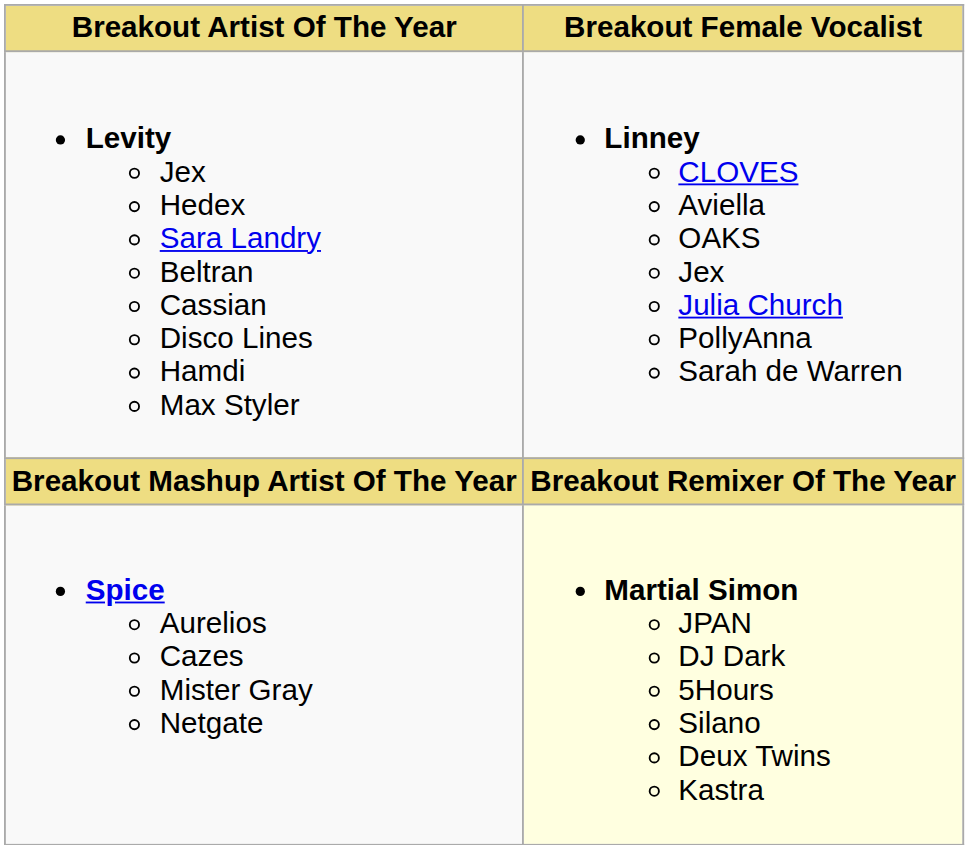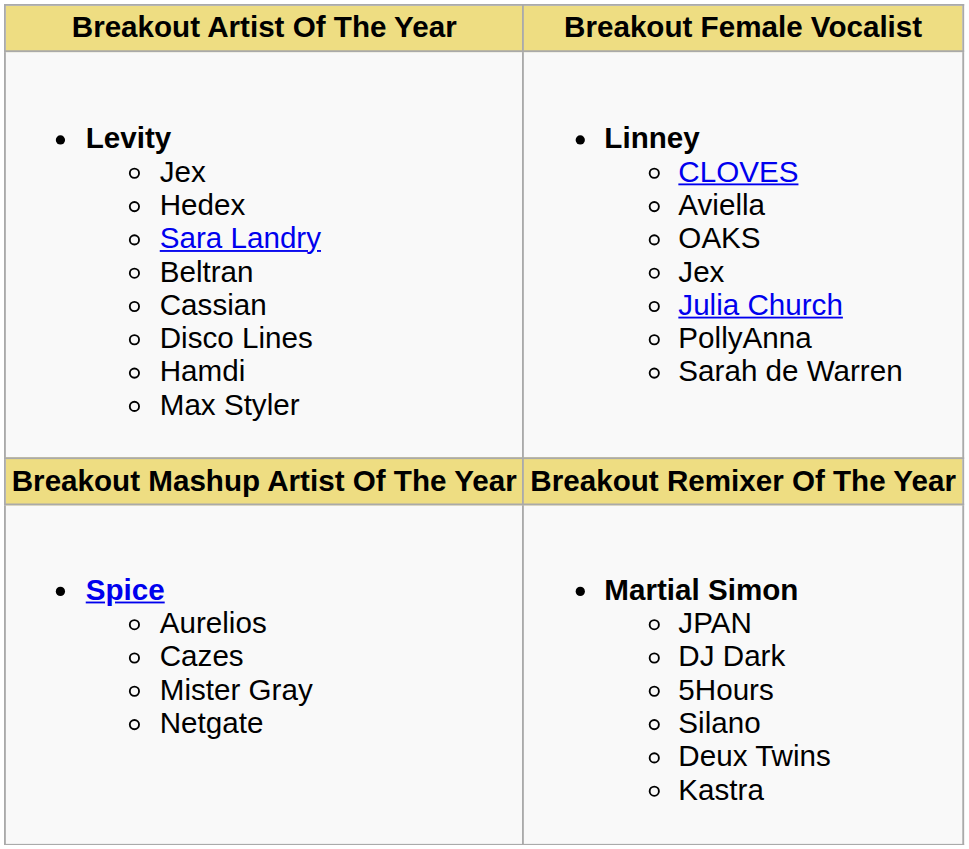(743, 691) lightyellow background -> (743, 691) no background
